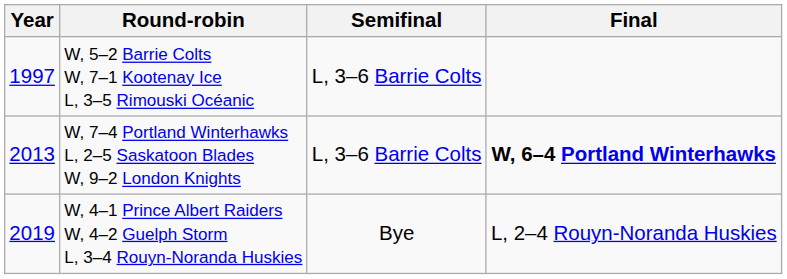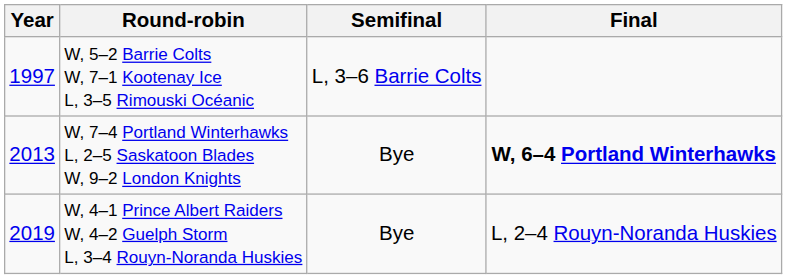(397, 154) L, 3–6 Barrie Colts -> (397, 154) Bye
